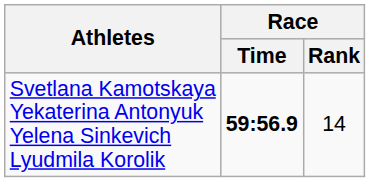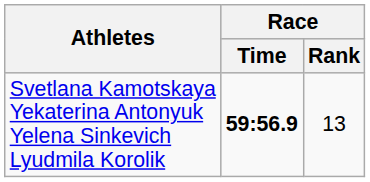(334, 125) 14 -> (334, 125) 13
